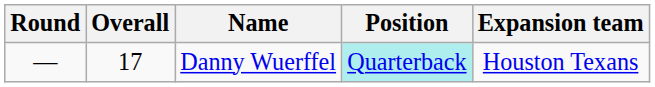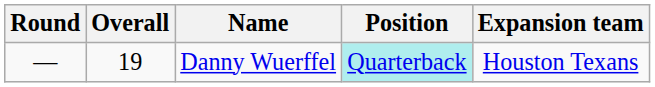(130, 61) 17 -> (130, 61) 19
